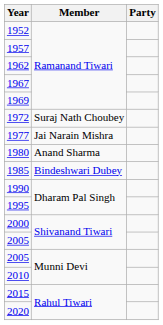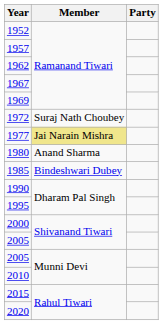(74, 135) no background -> (74, 135) khaki background
